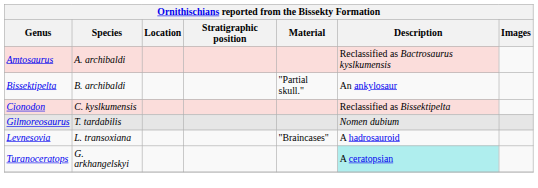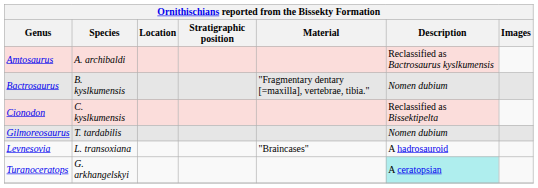+ row: (33, 86)
- row: (31, 86)
